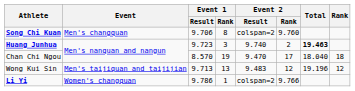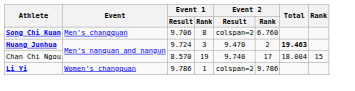(289, 33) 9.760 -> (268, 33) 6.760
(202, 45) 9.723 -> (181, 45) 9.724
(256, 45) 9.740 -> (235, 45) 9.470
(256, 56) 9.470 -> (235, 56) 9.740
(315, 56) 18.040 -> (294, 56) 18.004
(340, 56) 18 -> (319, 56) 15
- row: (31, 68)
(289, 80) 9.766 -> (268, 68) 9.786
